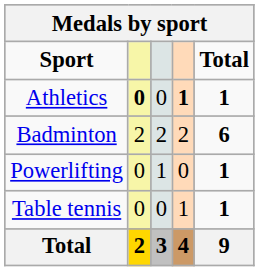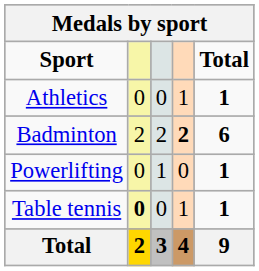(139, 97) bold -> (139, 97) normal
(183, 97) bold -> (183, 97) normal
(183, 134) normal -> (183, 134) bold
(139, 208) normal -> (139, 208) bold
